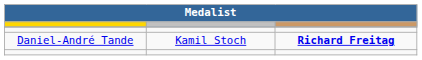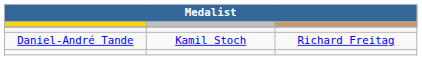(346, 41) bold -> (346, 41) normal
